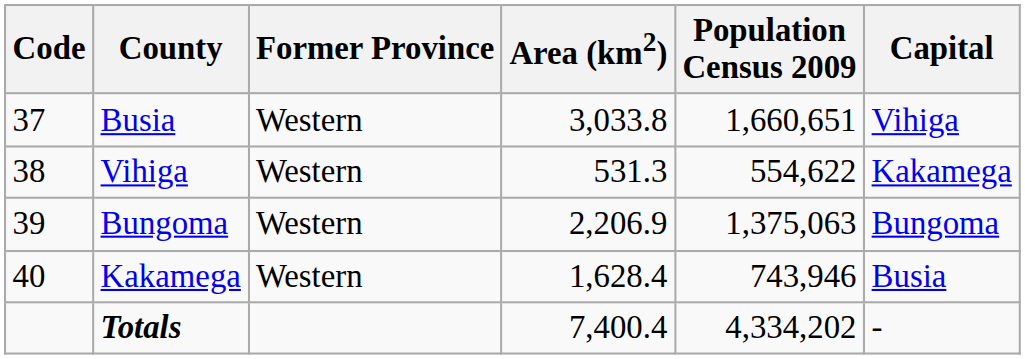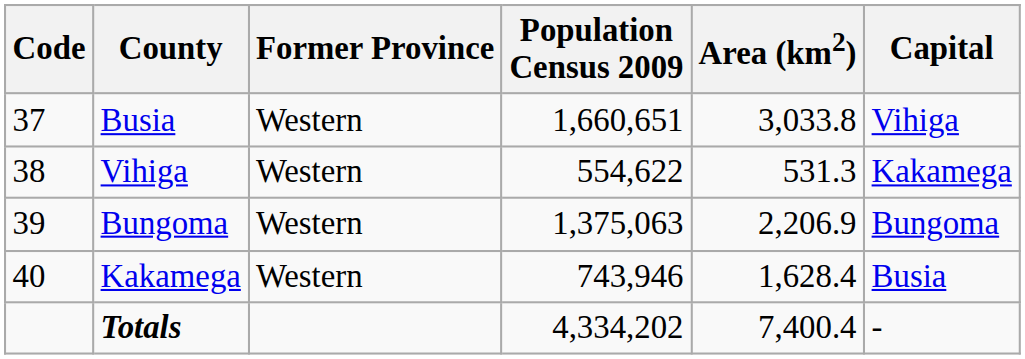columns swapped: (588, 48) <-> (769, 48)
